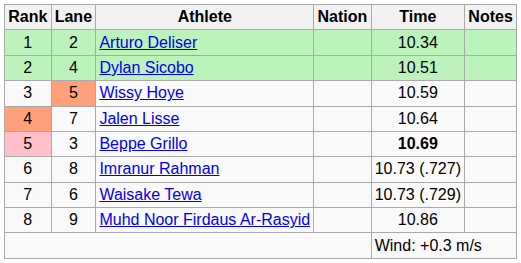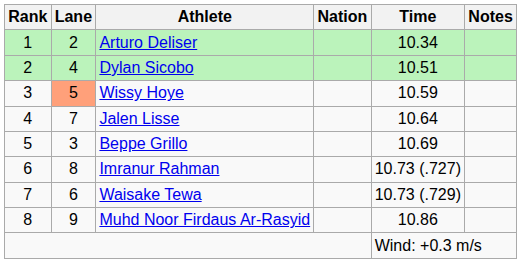(28, 118) lightsalmon background -> (28, 118) no background
(28, 144) pink background -> (28, 144) no background
(418, 144) bold -> (418, 144) normal
